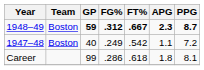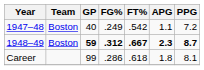rows swapped: (25, 42) <-> (25, 27)
